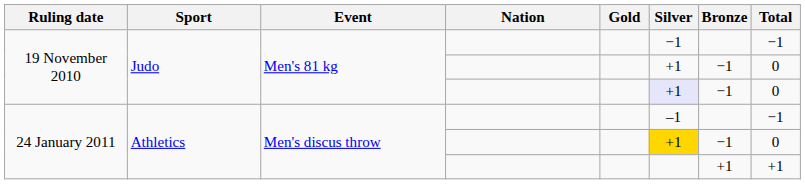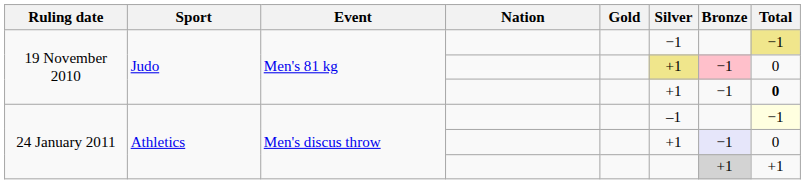(776, 42) no background -> (776, 42) khaki background
(674, 67) no background -> (674, 67) khaki background
(725, 67) no background -> (725, 67) pink background
(674, 92) lavender background -> (674, 92) no background
(776, 92) normal -> (776, 92) bold
(776, 117) no background -> (776, 117) lightyellow background
(674, 142) gold background -> (674, 142) no background
(725, 142) no background -> (725, 142) lavender background
(725, 166) no background -> (725, 166) lightgrey background
